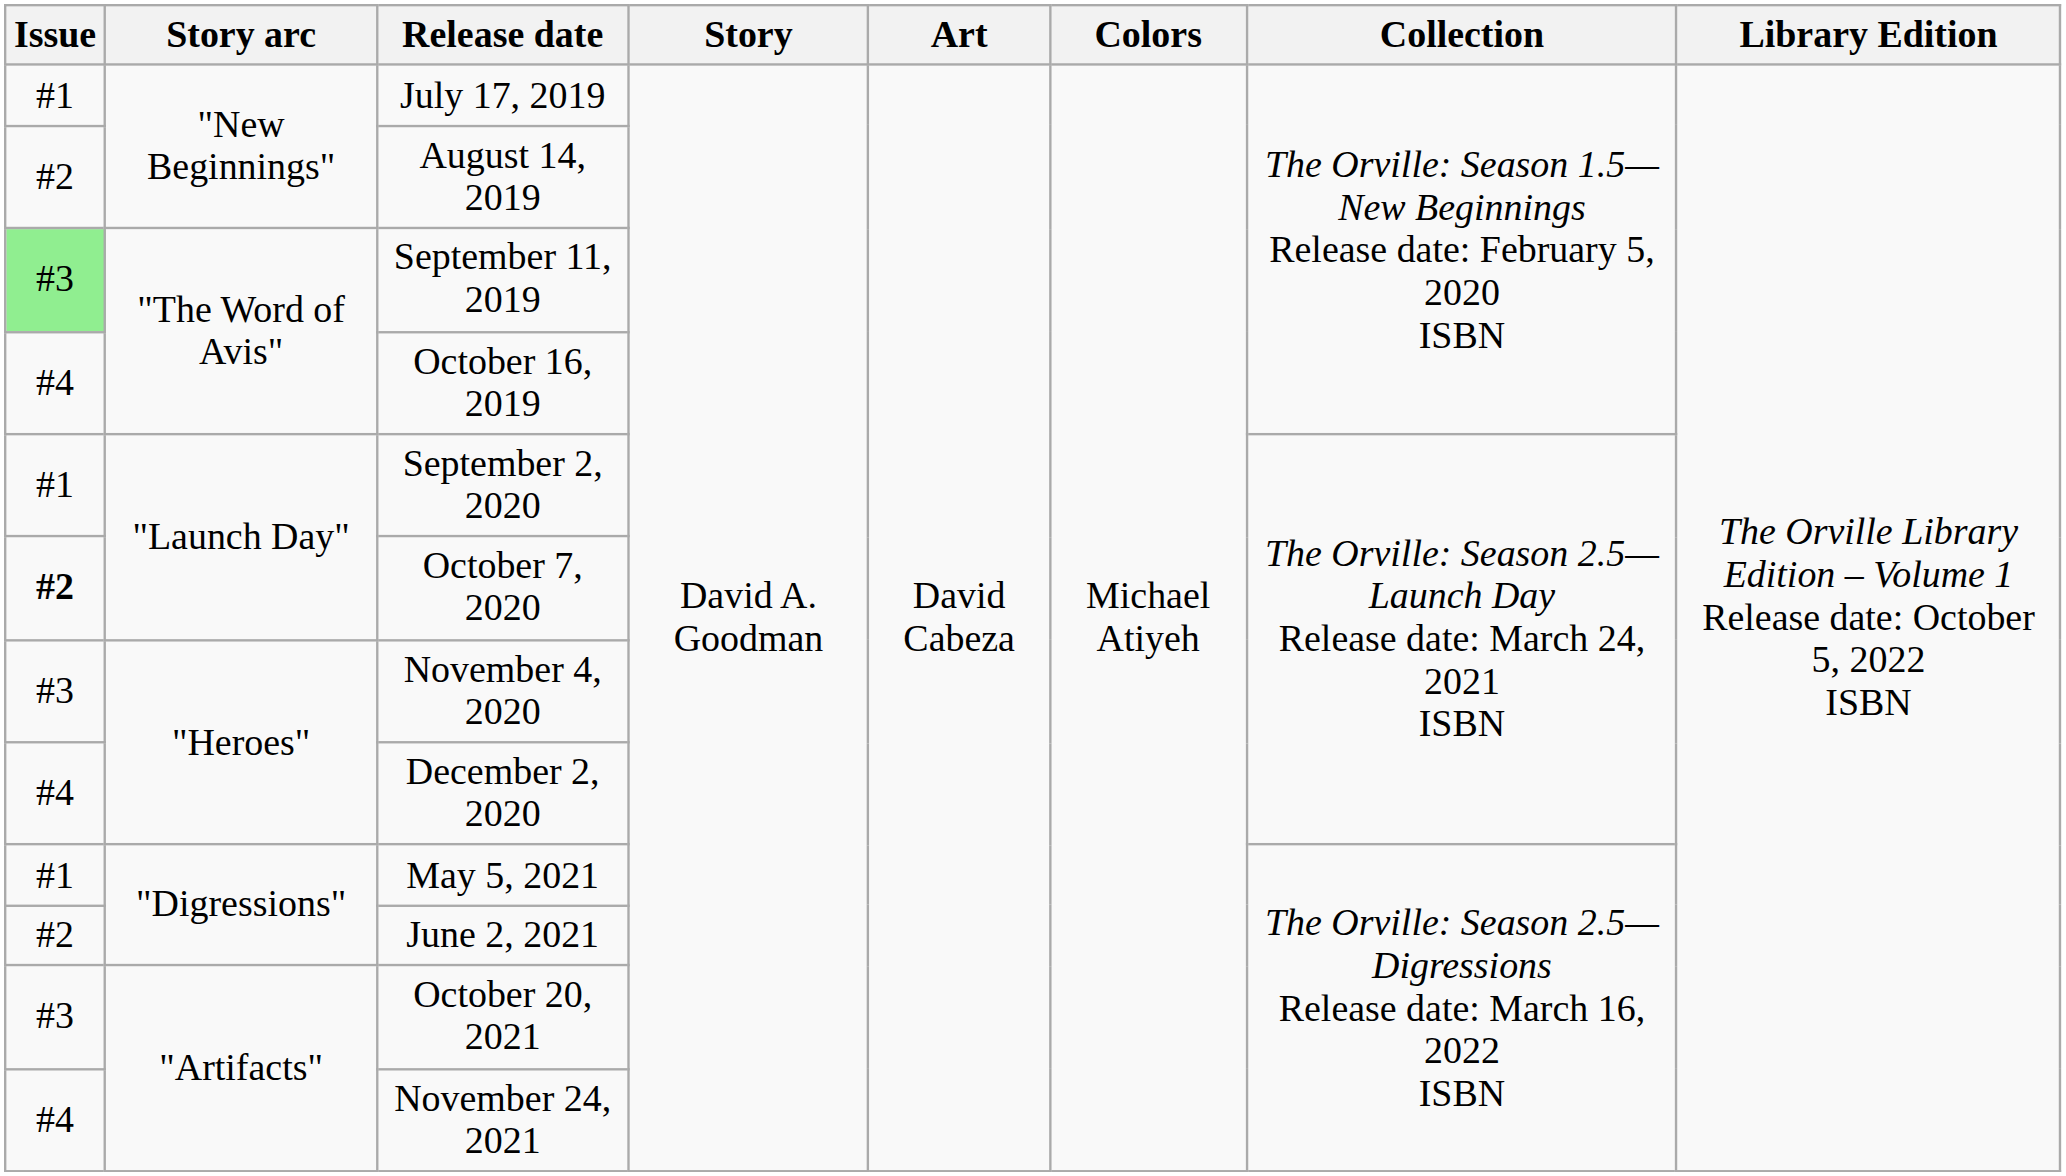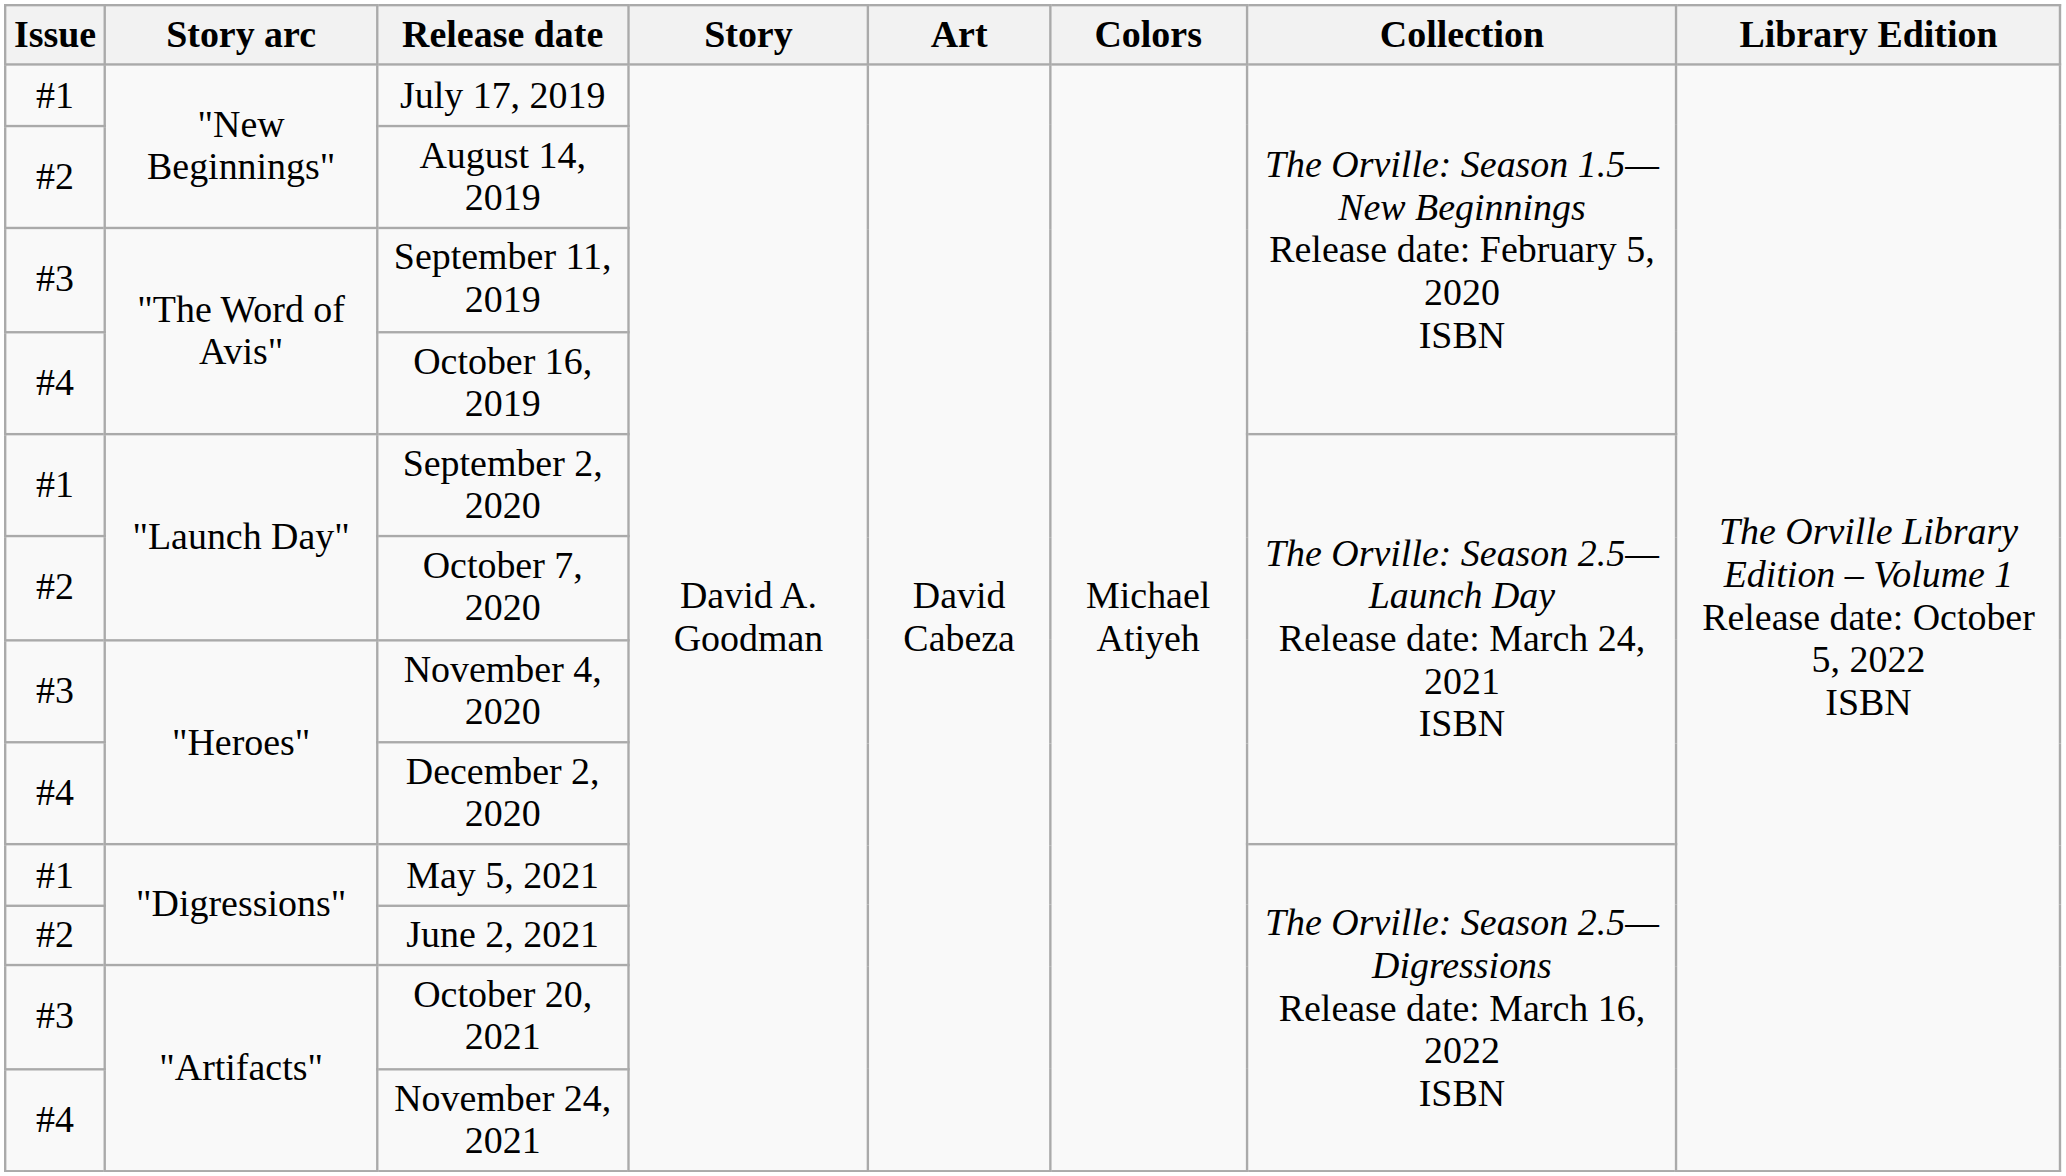(55, 278) lightgreen background -> (55, 278) no background
(55, 587) bold -> (55, 587) normal
